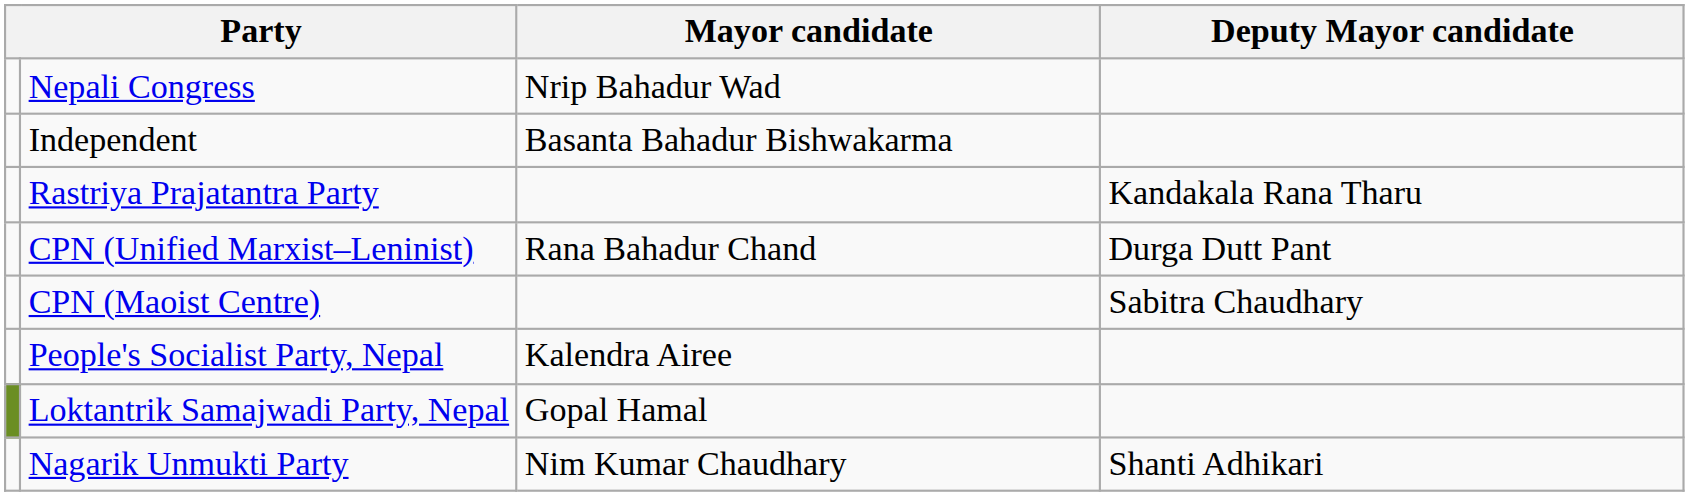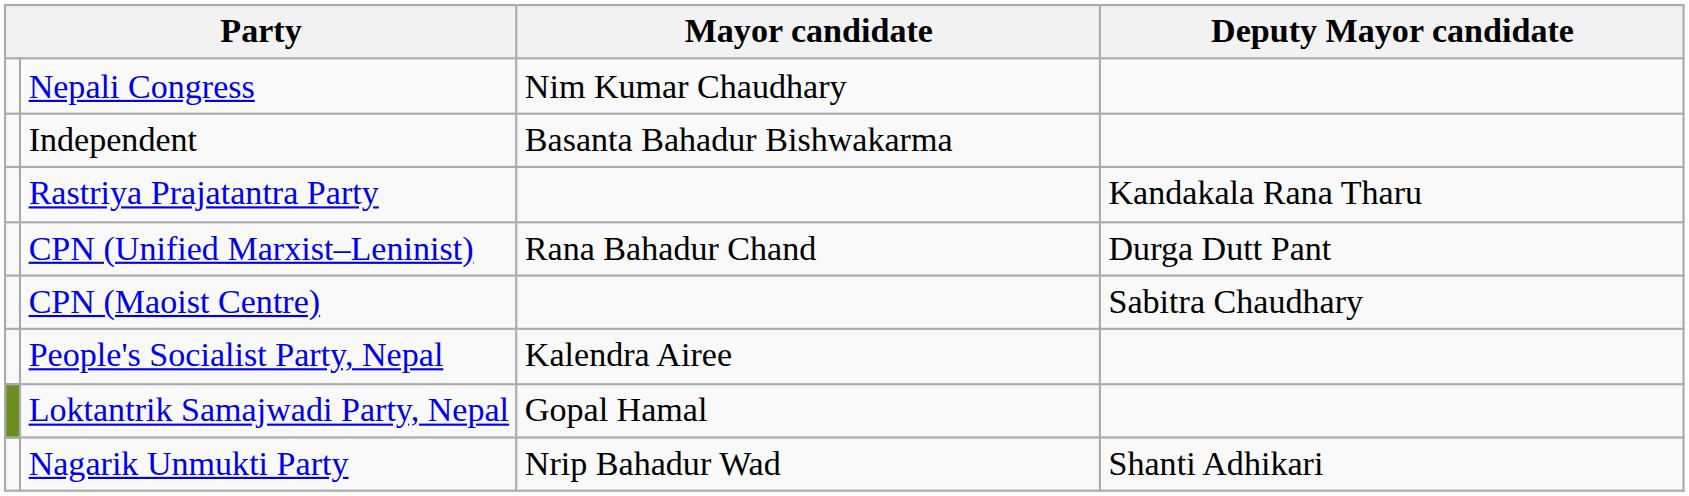(653, 85) Nrip Bahadur Wad -> (686, 85) Nim Kumar Chaudhary
(686, 463) Nim Kumar Chaudhary -> (653, 463) Nrip Bahadur Wad
